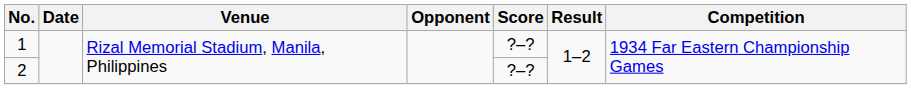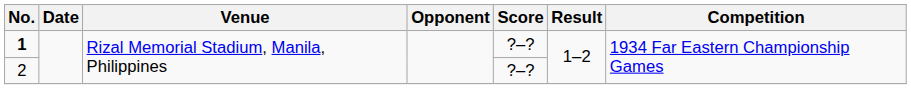(22, 44) normal -> (22, 44) bold
